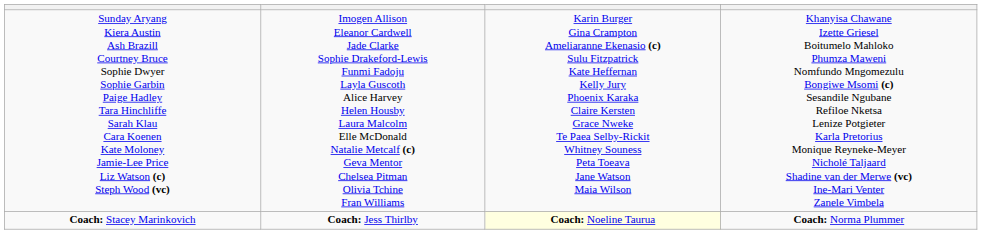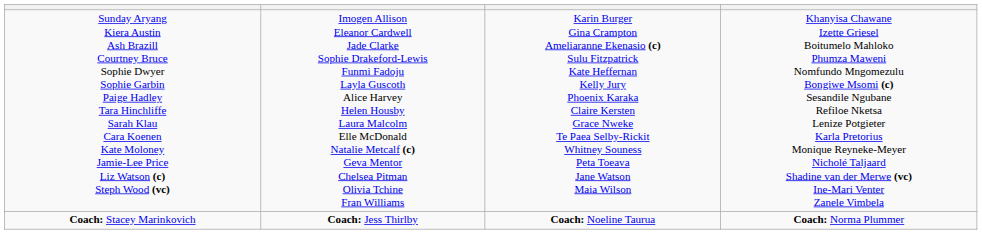(603, 220) lightyellow background -> (603, 220) no background
